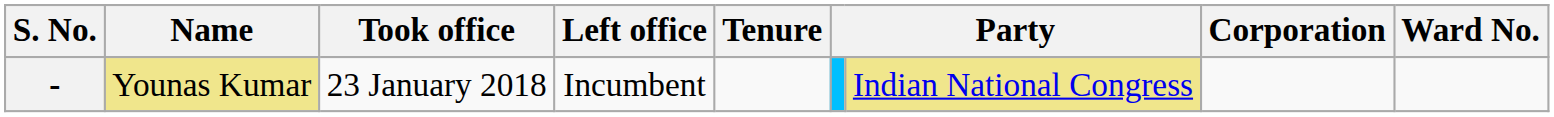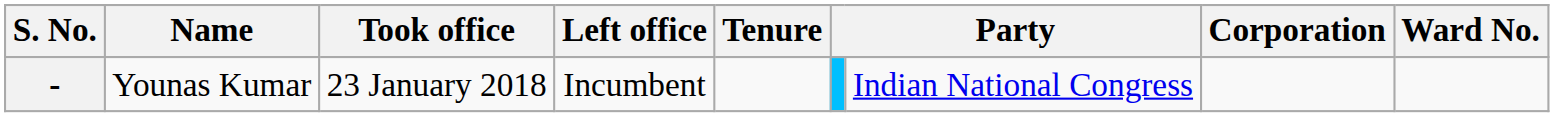(212, 83) khaki background -> (212, 83) no background
(1023, 83) khaki background -> (1023, 83) no background
